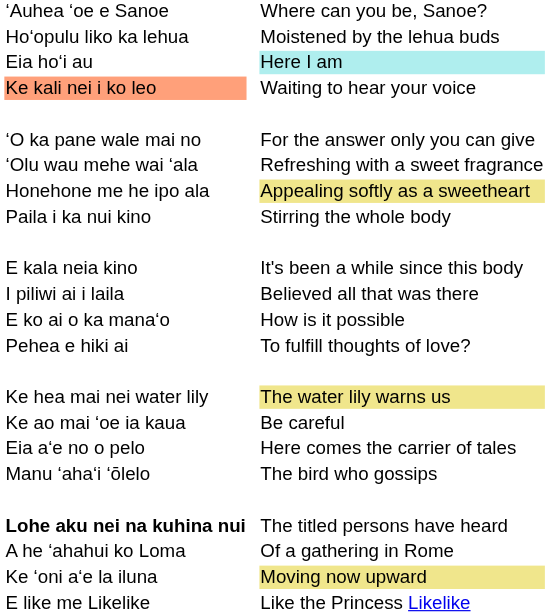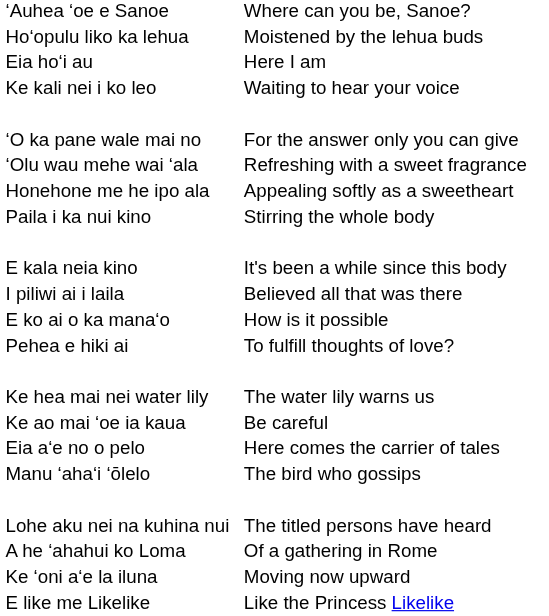(301, 62) paleturquoise background -> (285, 62) no background
(81, 88) lightsalmon background -> (81, 88) no background
(395, 191) khaki background -> (379, 191) no background
(356, 397) khaki background -> (339, 397) no background
(126, 525) bold -> (117, 525) normal
(344, 577) khaki background -> (327, 577) no background
